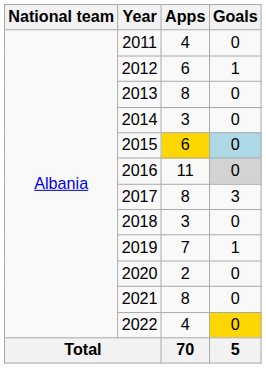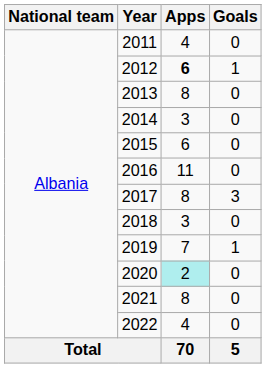(185, 68) normal -> (185, 68) bold
(185, 145) gold background -> (185, 145) no background
(235, 145) lightblue background -> (235, 145) no background
(235, 171) lightgrey background -> (235, 171) no background
(185, 273) no background -> (185, 273) paleturquoise background
(235, 324) gold background -> (235, 324) no background
